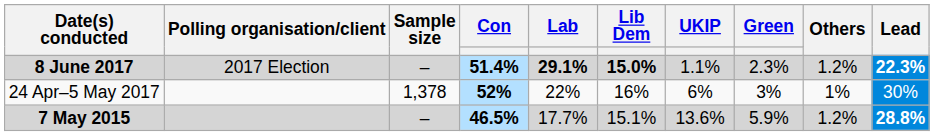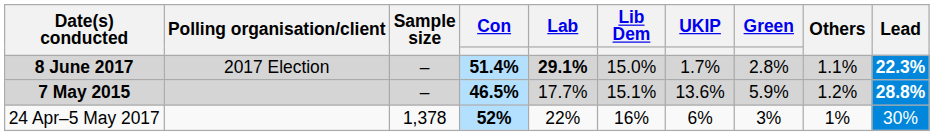(631, 68) bold -> (631, 68) normal
(700, 68) 1.1% -> (700, 68) 1.7%
(769, 68) 2.3% -> (769, 68) 2.8%
(837, 68) 1.2% -> (837, 68) 1.1%
rows swapped: (84, 93) <-> (84, 118)
